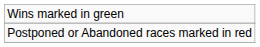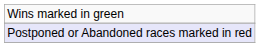(130, 33) no background -> (130, 33) lavender background
